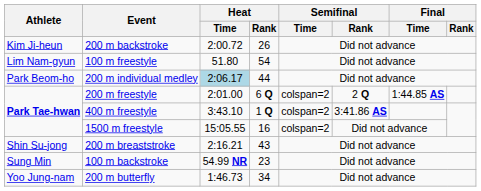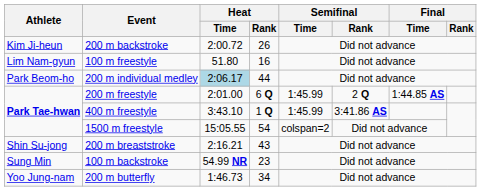(264, 62) 54 -> (264, 62) 16
(305, 95) colspan=2 -> (305, 95) 1:45.99
(305, 112) colspan=2 -> (305, 112) 1:45.99
(264, 128) 16 -> (264, 128) 54
